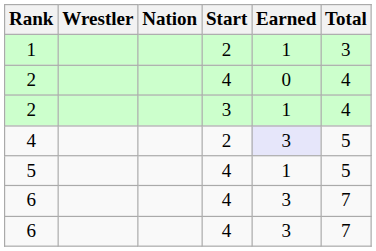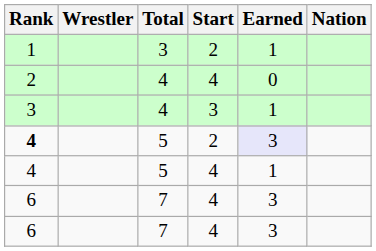columns swapped: (170, 19) <-> (346, 19)
(31, 110) 2 -> (31, 110) 3
(31, 140) normal -> (31, 140) bold
(31, 170) 5 -> (31, 170) 4
